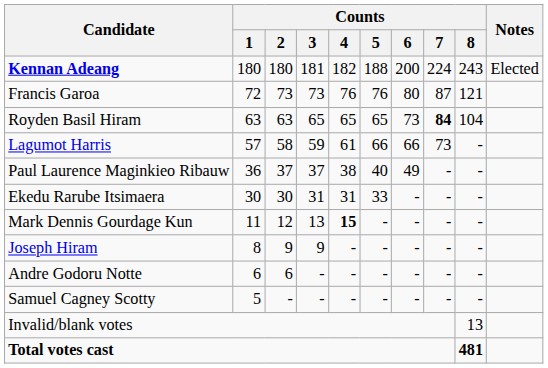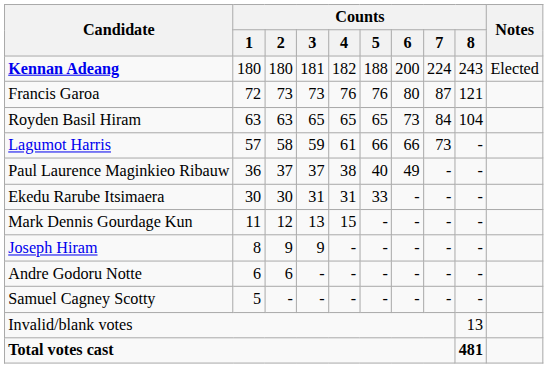(443, 119) bold -> (443, 119) normal
(348, 222) bold -> (348, 222) normal
